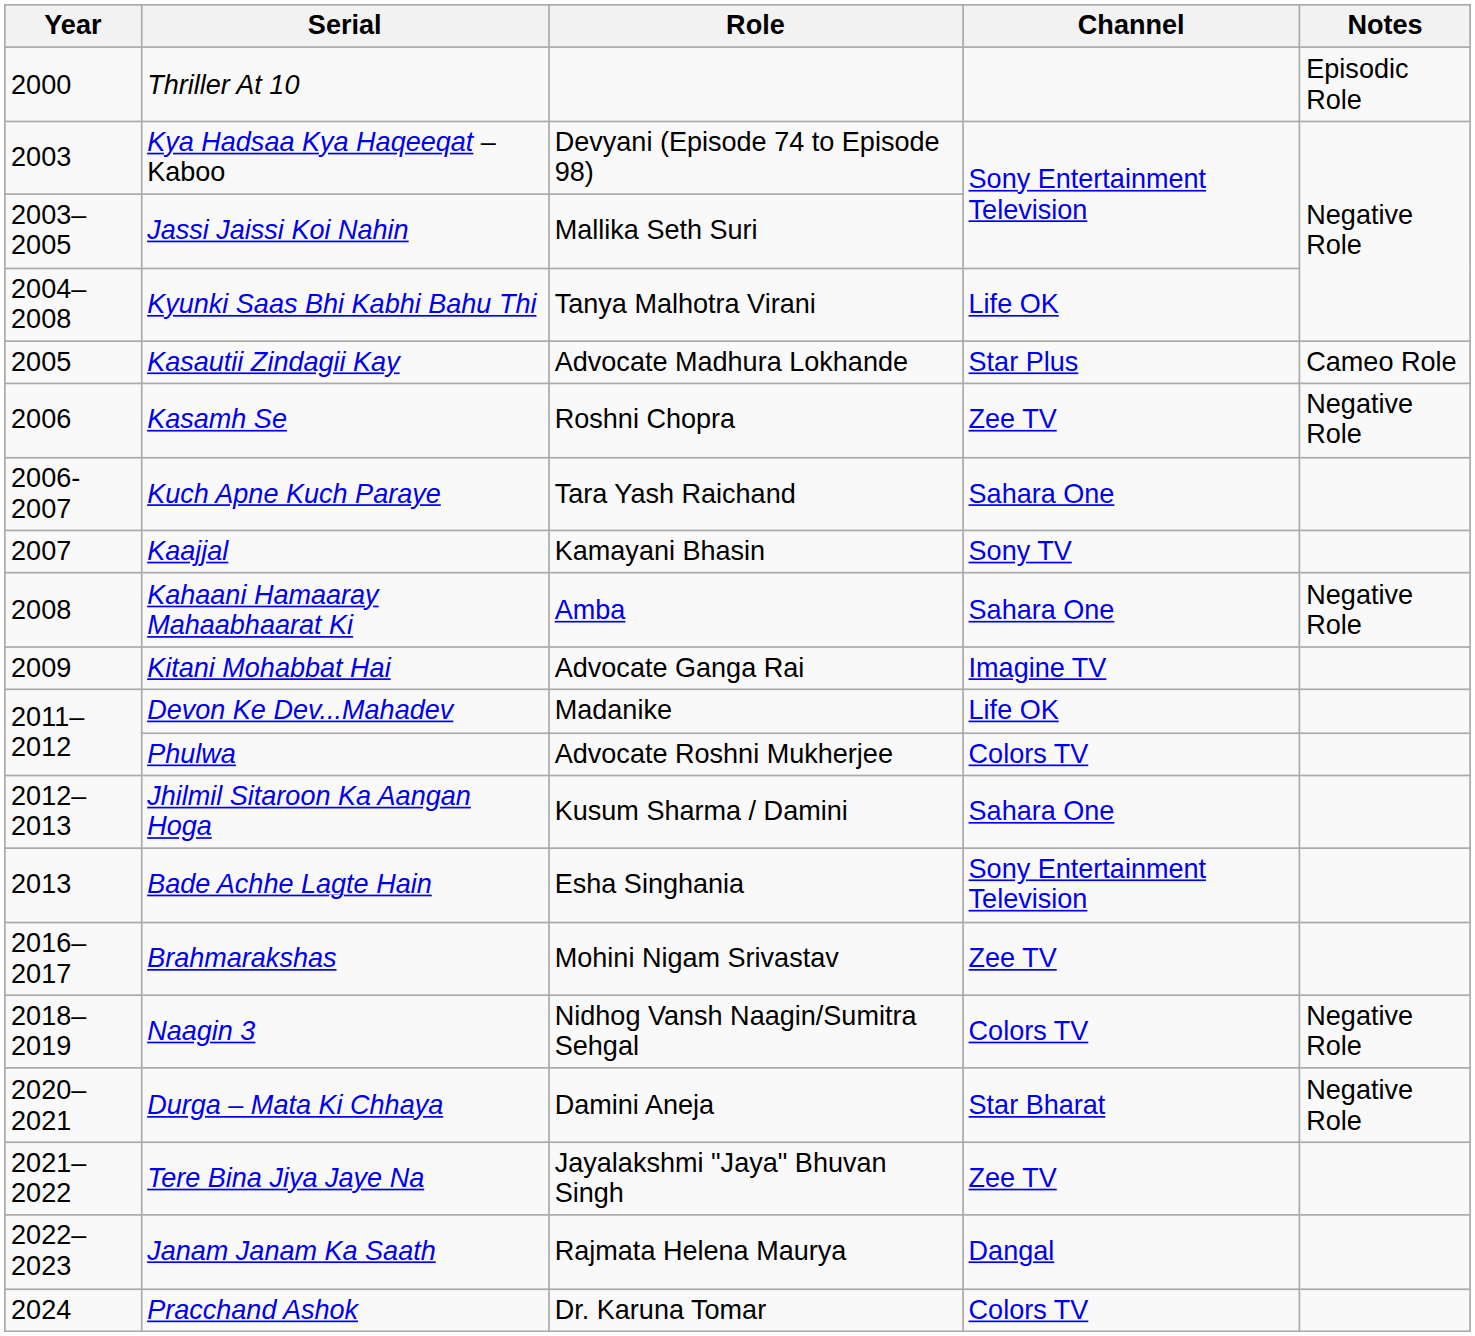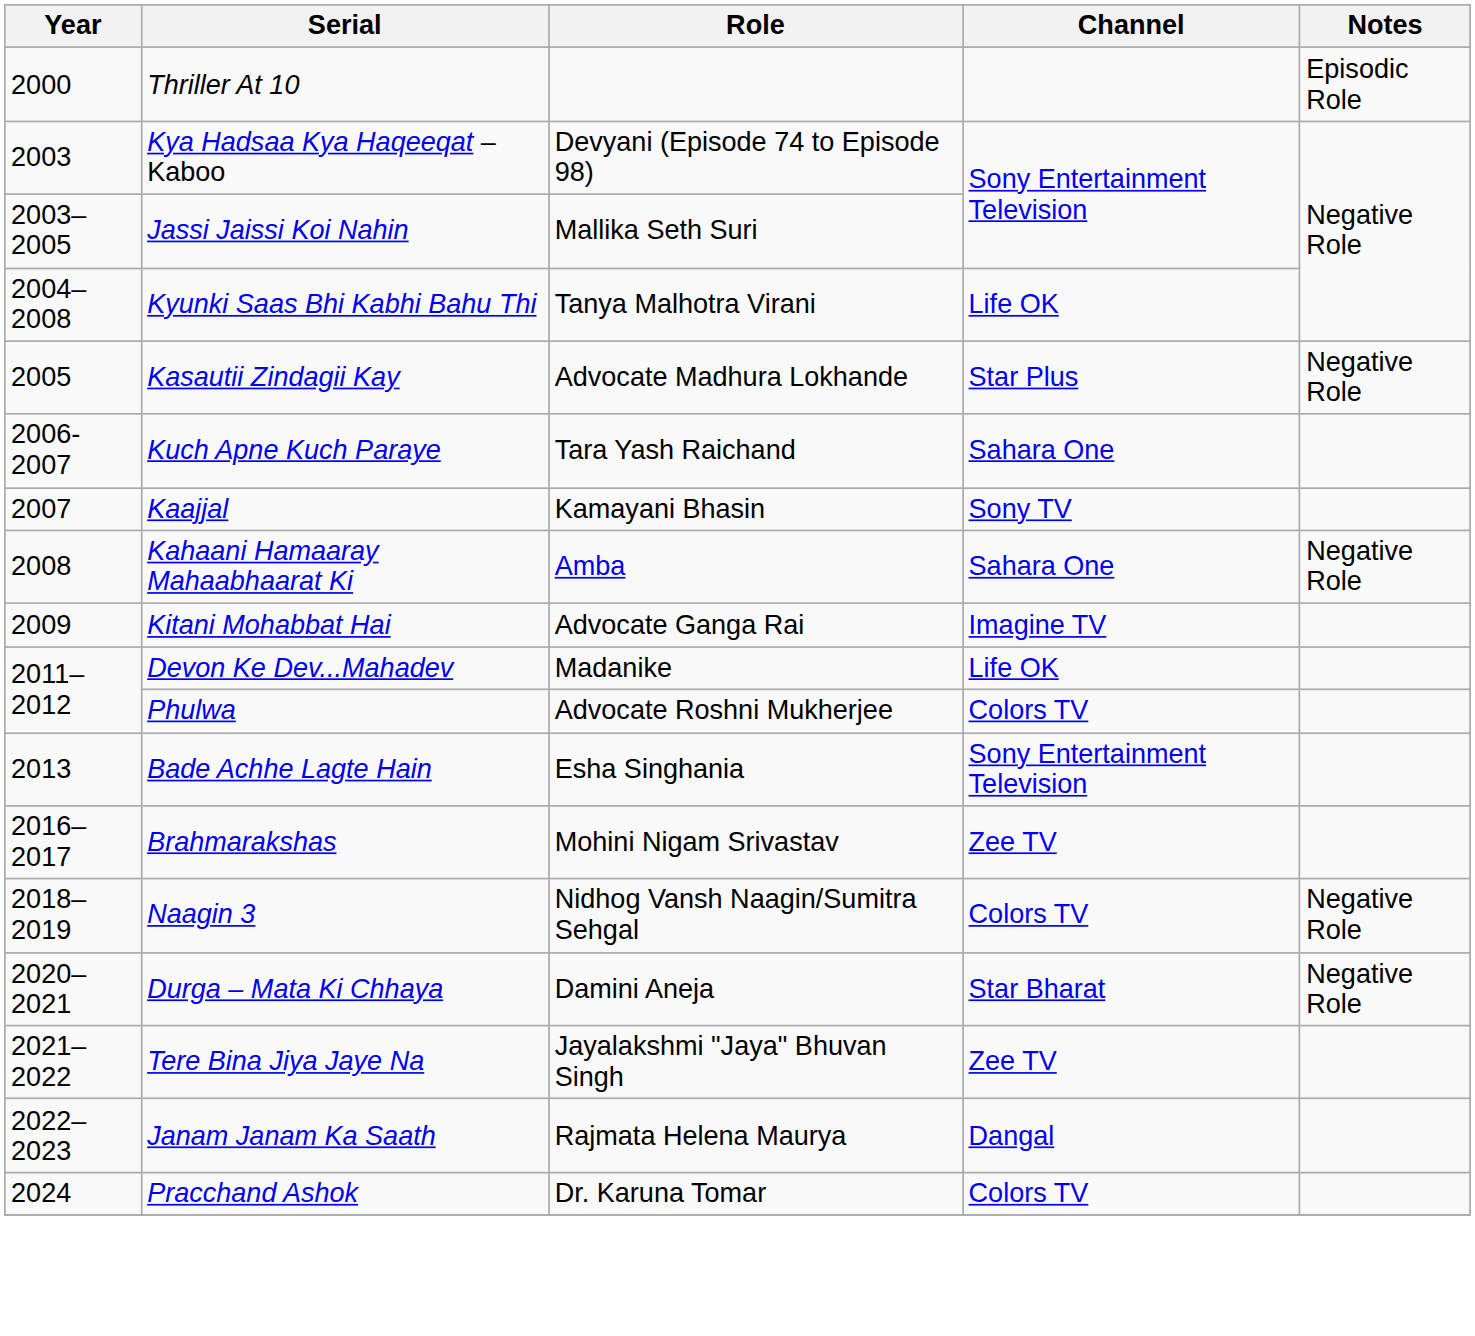(1381, 362) Cameo Role -> (1360, 377) Negative Role
- row: (217, 420)
- row: (309, 811)
